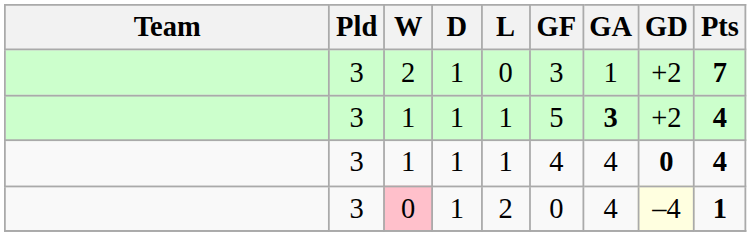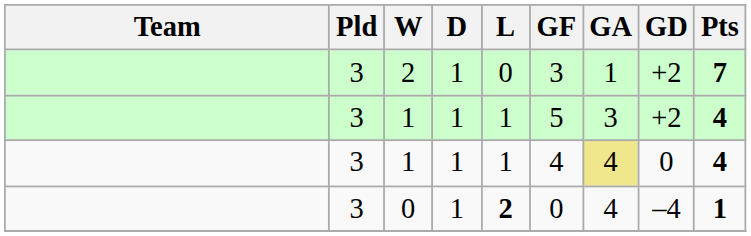(611, 117) bold -> (611, 117) normal
(611, 162) no background -> (611, 162) khaki background
(666, 162) bold -> (666, 162) normal
(408, 207) pink background -> (408, 207) no background
(506, 207) normal -> (506, 207) bold
(666, 207) lightyellow background -> (666, 207) no background
